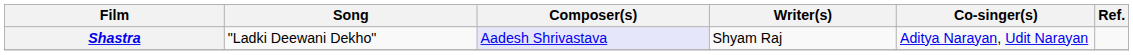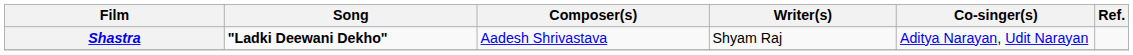(302, 38) normal -> (308, 38) bold
(544, 38) lavender background -> (544, 38) no background
